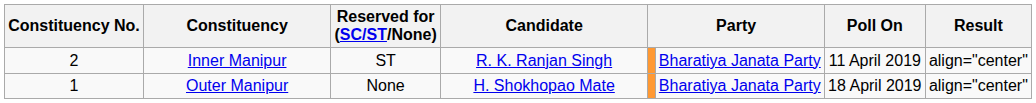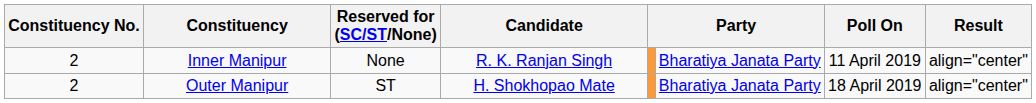(386, 60) ST -> (386, 60) None
(74, 85) 1 -> (74, 85) 2
(386, 85) None -> (386, 85) ST
